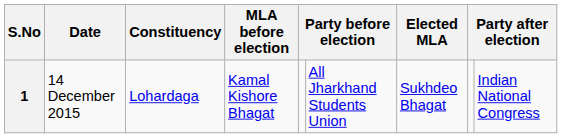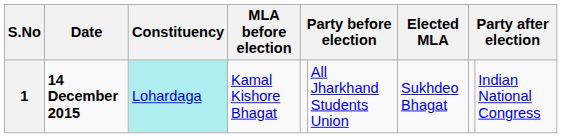(81, 96) normal -> (83, 96) bold
(164, 96) no background -> (167, 96) paleturquoise background
